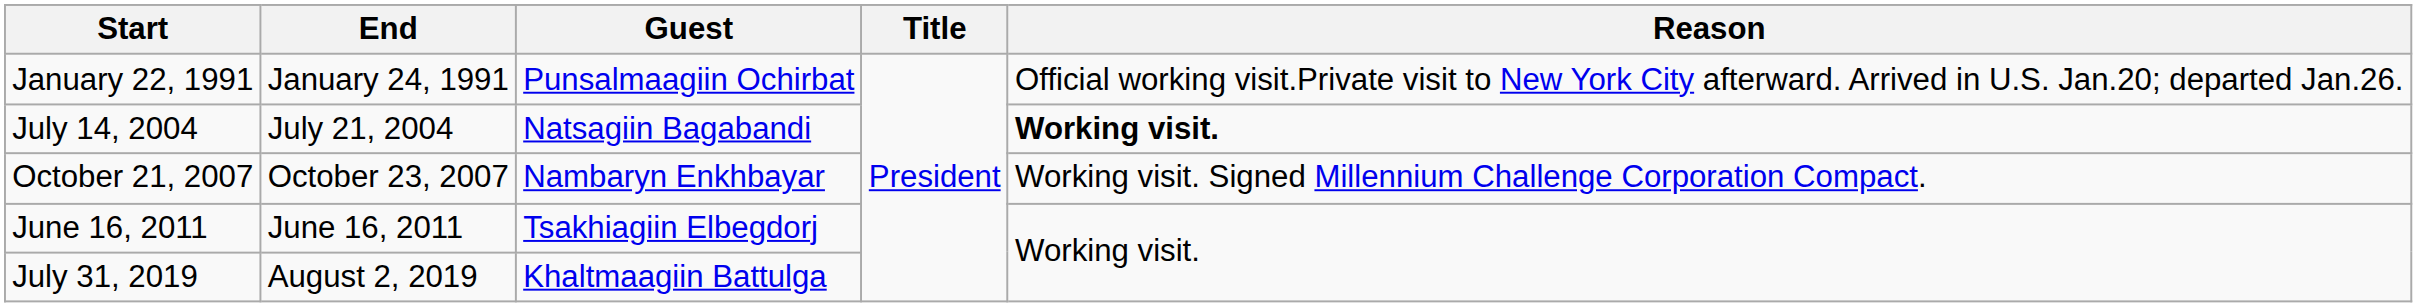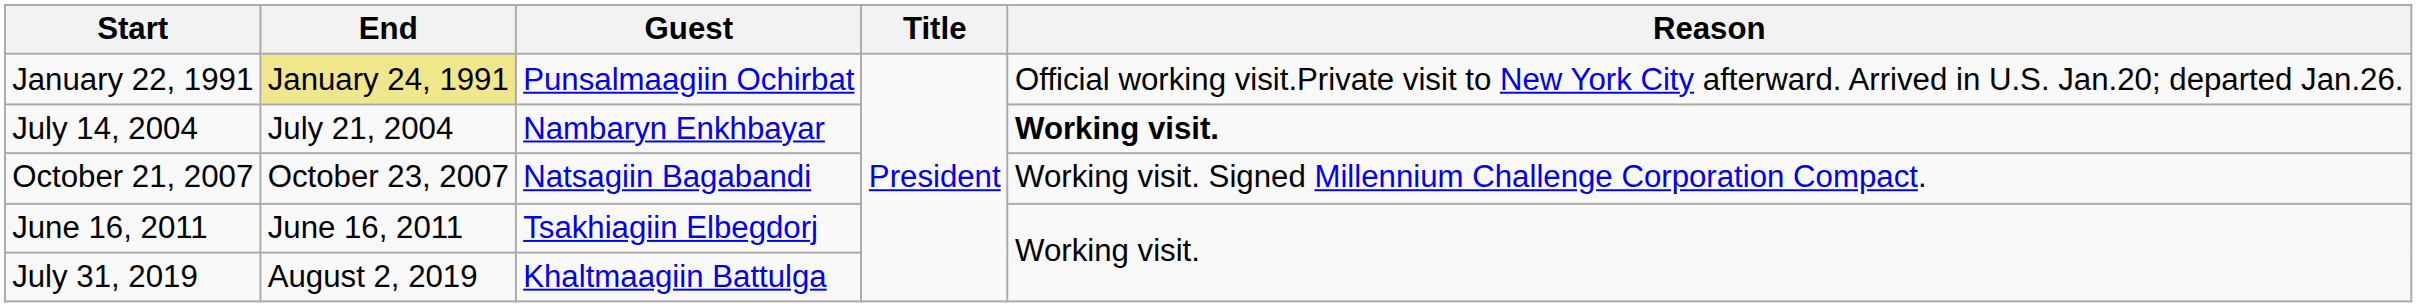(388, 78) no background -> (388, 78) khaki background
(667, 128) Natsagiin Bagabandi -> (674, 128) Nambaryn Enkhbayar
(674, 177) Nambaryn Enkhbayar -> (667, 177) Natsagiin Bagabandi
